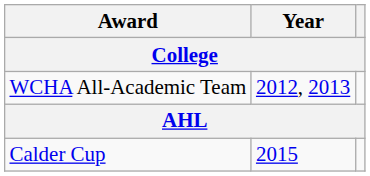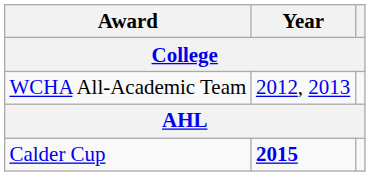(277, 154) normal -> (277, 154) bold
